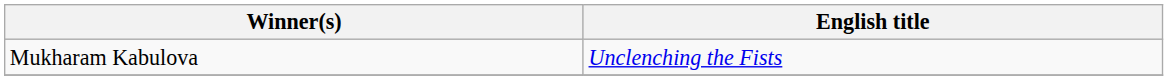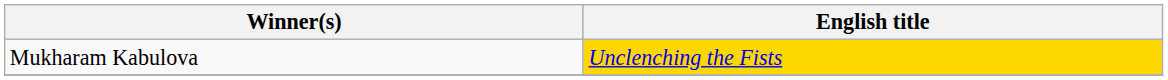(685, 57) no background -> (685, 57) gold background
